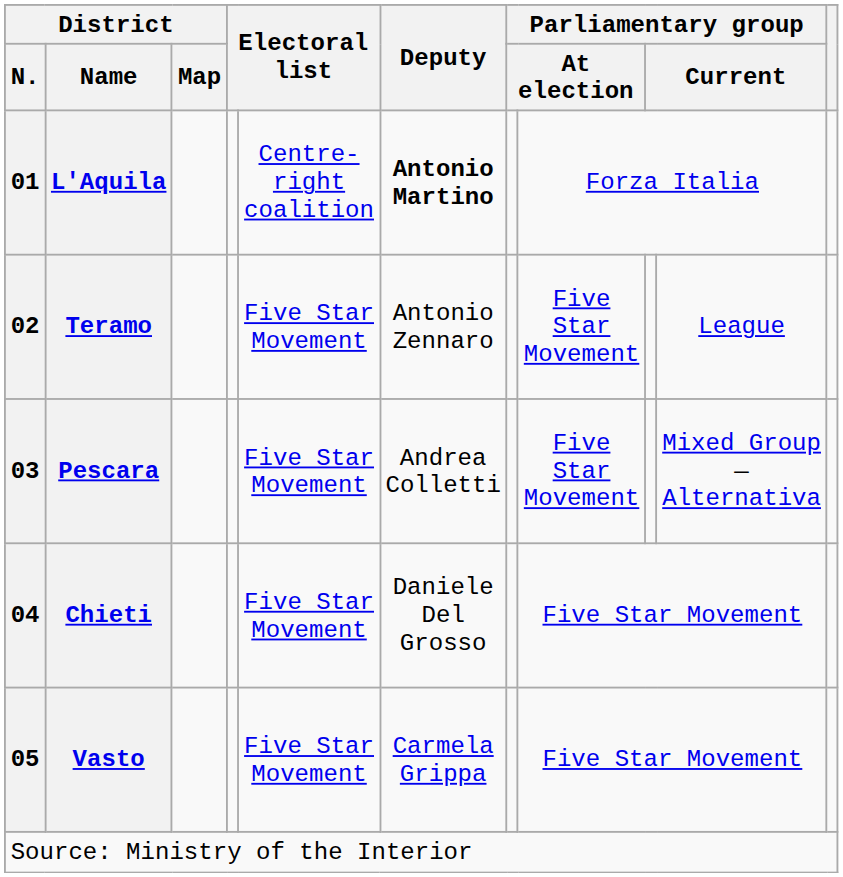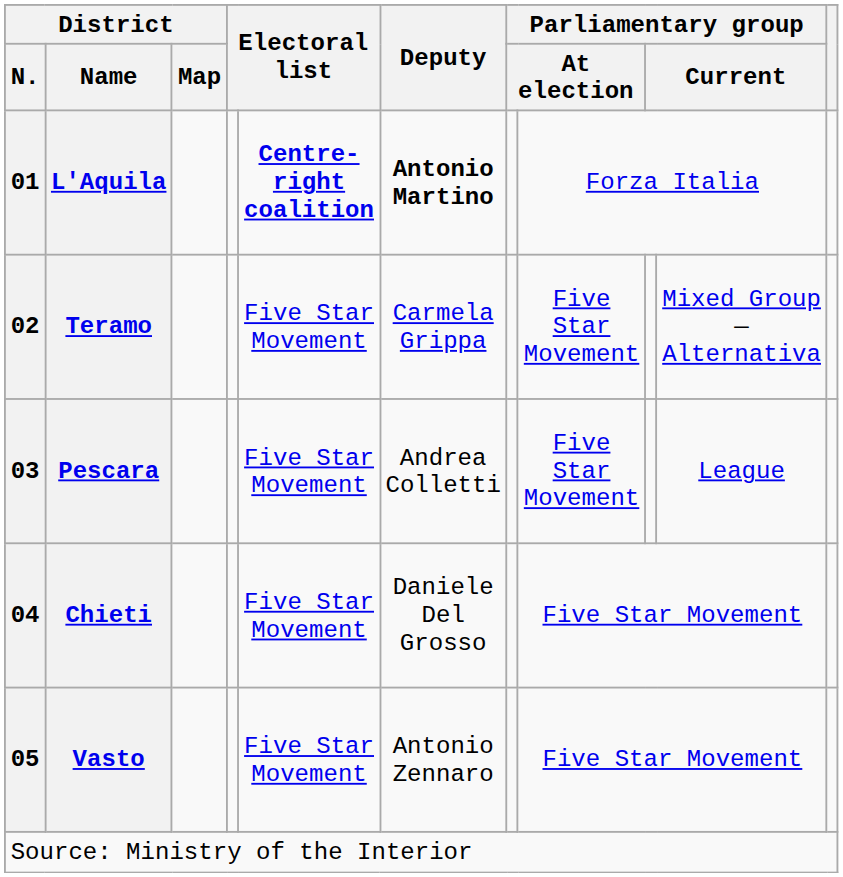(309, 183) normal -> (309, 183) bold
(443, 328) Antonio Zennaro -> (443, 328) Carmela Grippa
(742, 328) League -> (742, 328) Mixed Group — Alternativa
(742, 472) Mixed Group — Alternativa -> (742, 472) League
(443, 760) Carmela Grippa -> (443, 760) Antonio Zennaro
